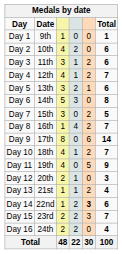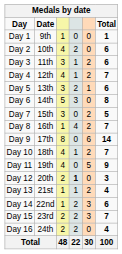(76, 178) normal -> (76, 178) bold
(89, 204) bold -> (89, 204) normal
